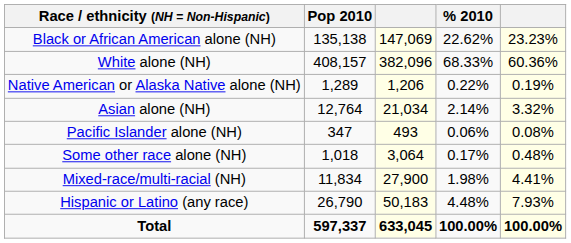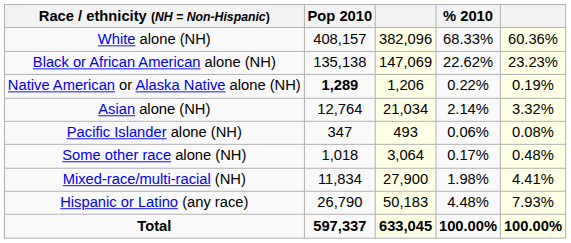rows swapped: (154, 62) <-> (154, 39)
(340, 86) normal -> (340, 86) bold
